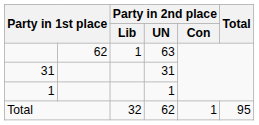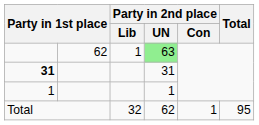(168, 52) no background -> (168, 52) lightgreen background
(48, 71) normal -> (48, 71) bold
